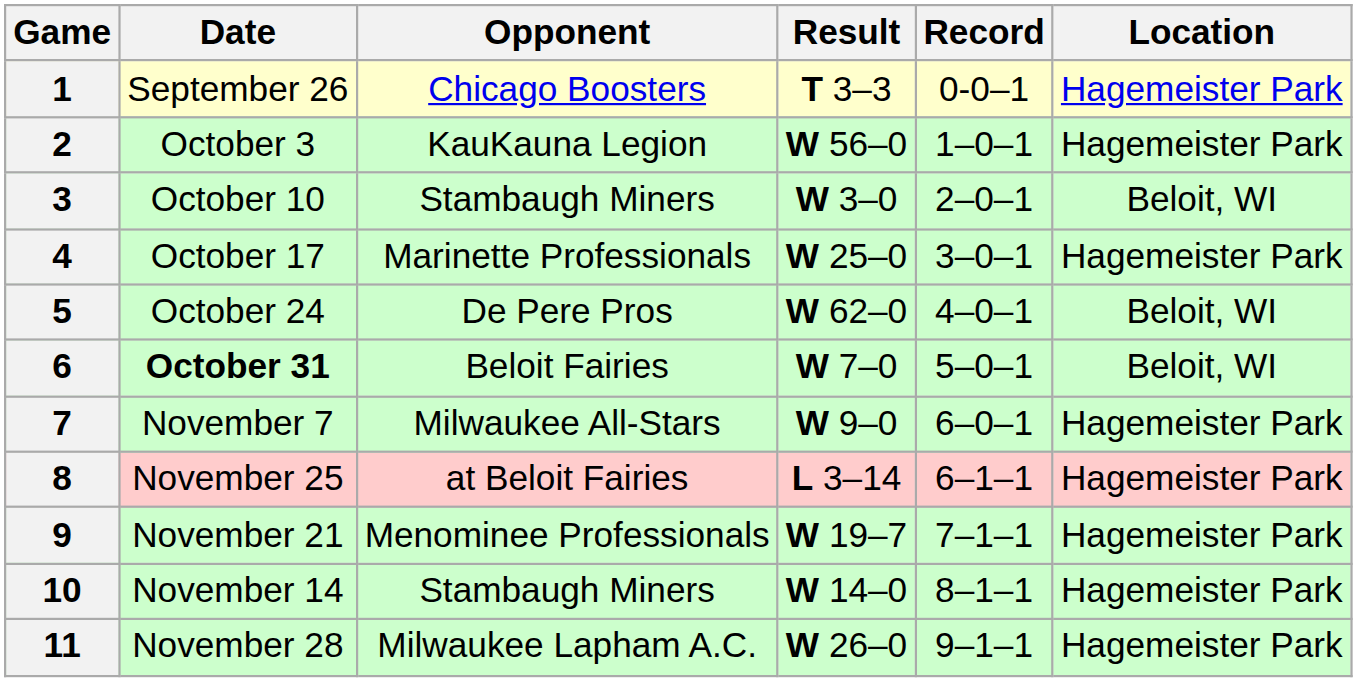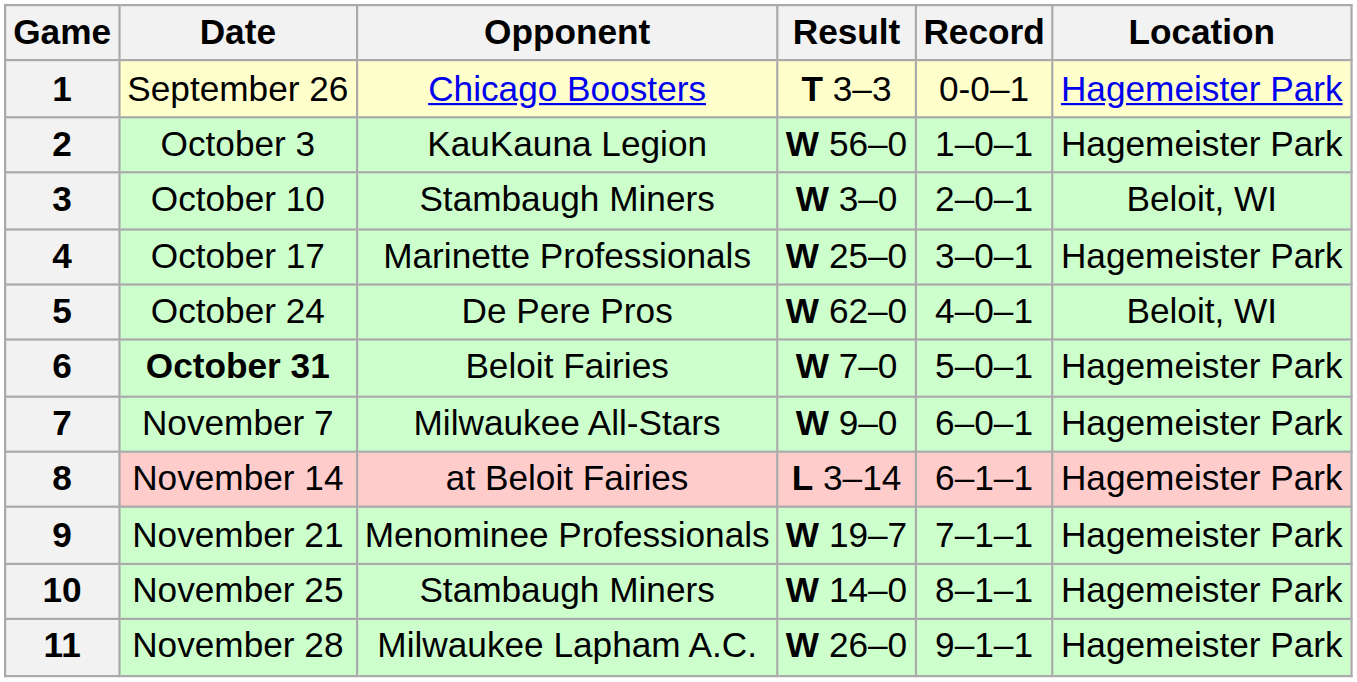(1202, 367) Beloit, WI -> (1202, 367) Hagemeister Park
(238, 479) November 25 -> (238, 479) November 14
(238, 590) November 14 -> (238, 590) November 25
